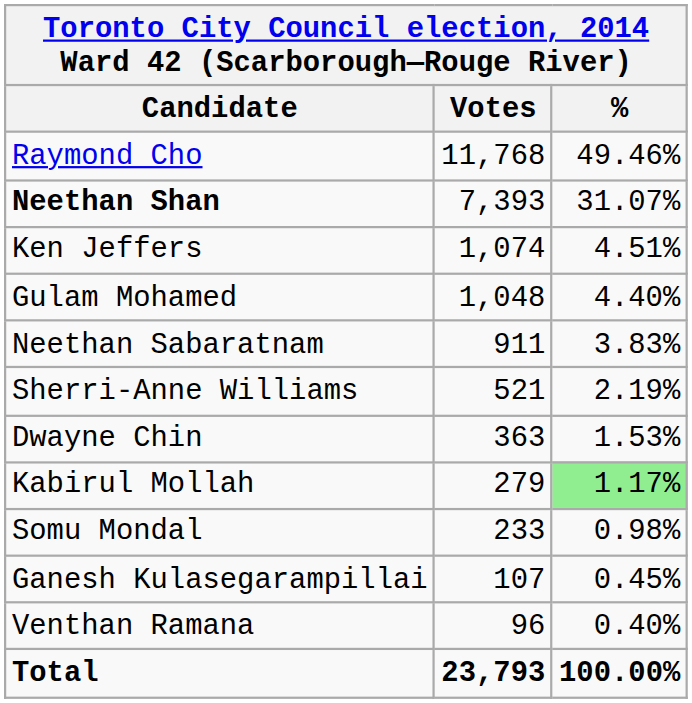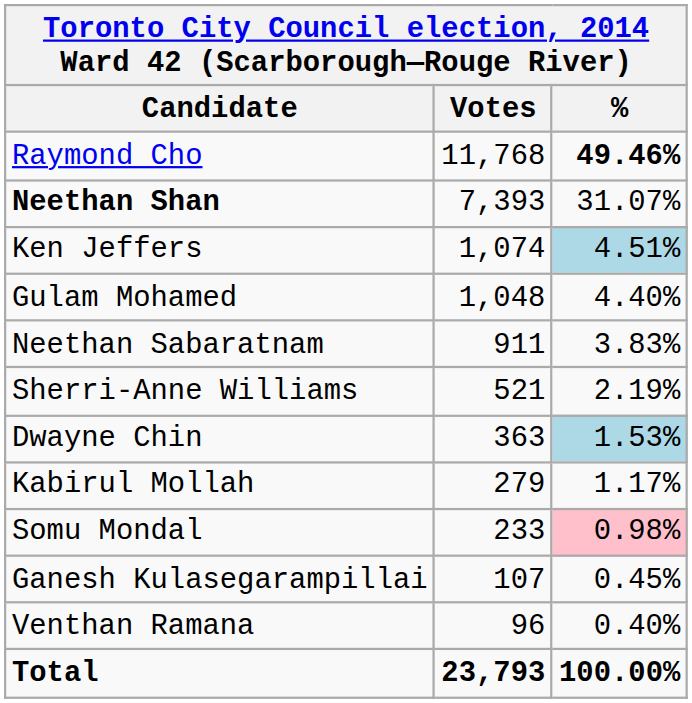(628, 156) normal -> (628, 156) bold
(637, 250) no background -> (637, 250) lightblue background
(637, 438) no background -> (637, 438) lightblue background
(637, 485) lightgreen background -> (637, 485) no background
(637, 532) no background -> (637, 532) pink background
